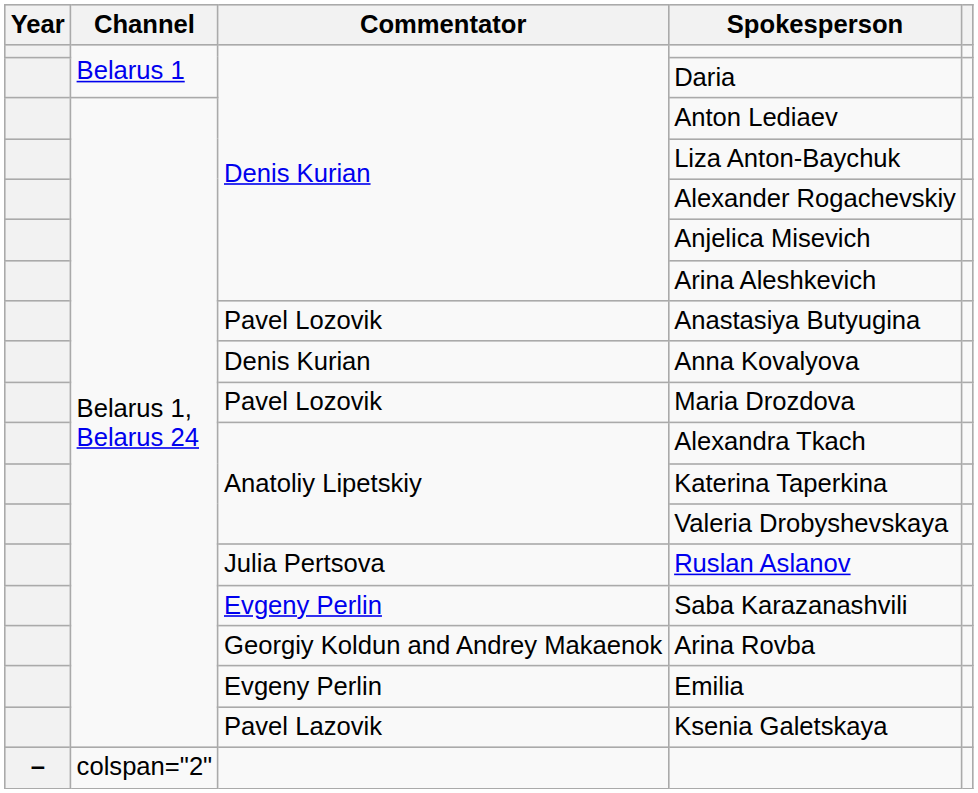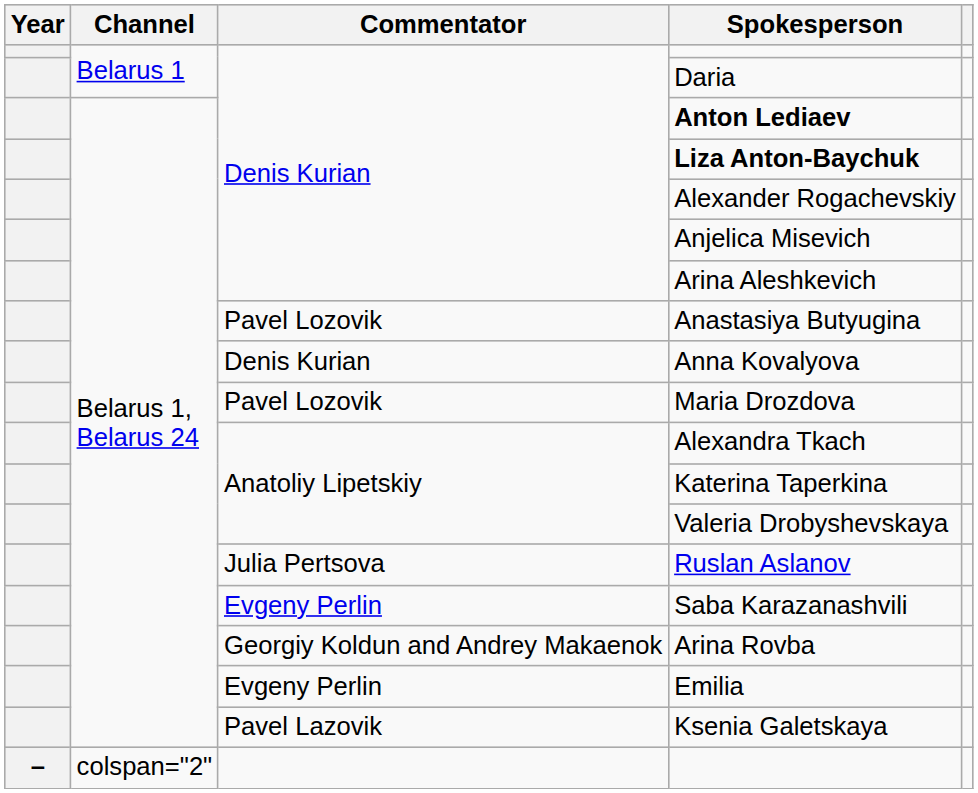(756, 117) normal -> (762, 117) bold
(787, 158) normal -> (797, 158) bold
